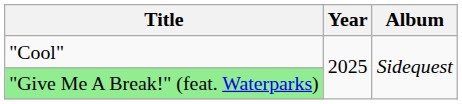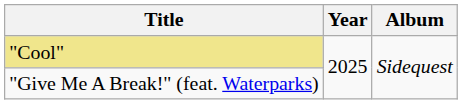(37, 51) no background -> (37, 51) khaki background
(164, 83) lightgreen background -> (164, 83) no background
